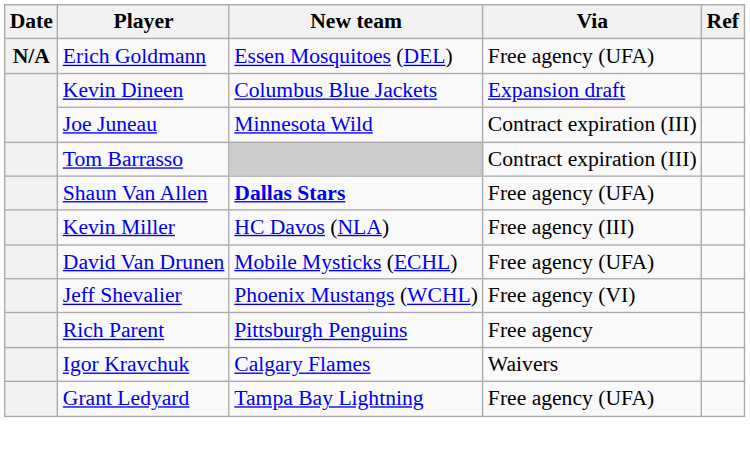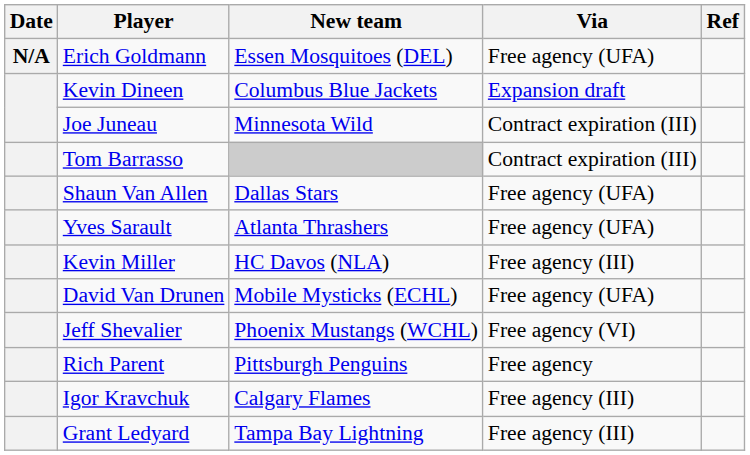(290, 192) bold -> (286, 192) normal
+ row: (117, 227)
(523, 364) Waivers -> (561, 398) Free agency (III)
(571, 398) Free agency (UFA) -> (561, 432) Free agency (III)
